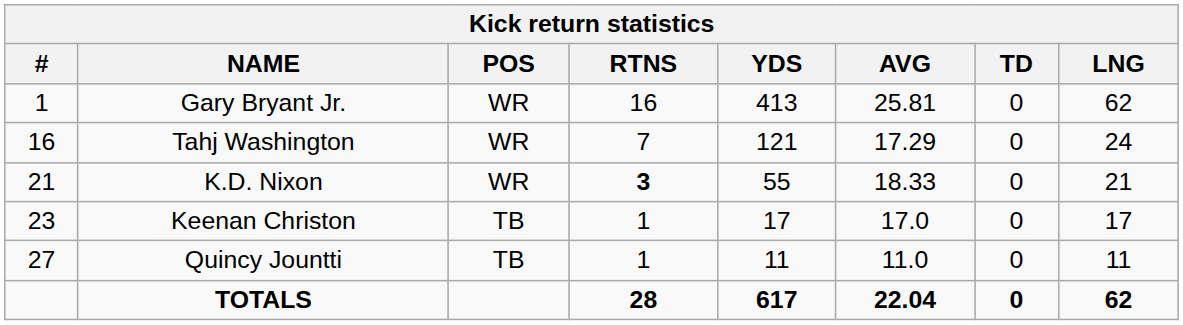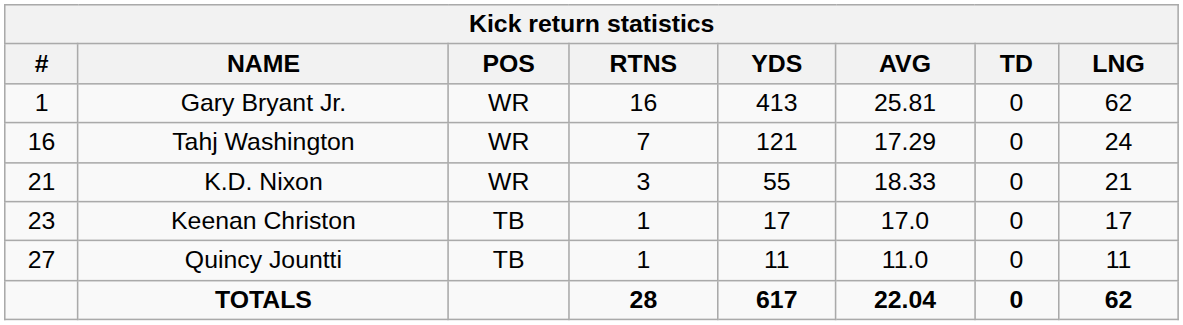(643, 181) bold -> (643, 181) normal
